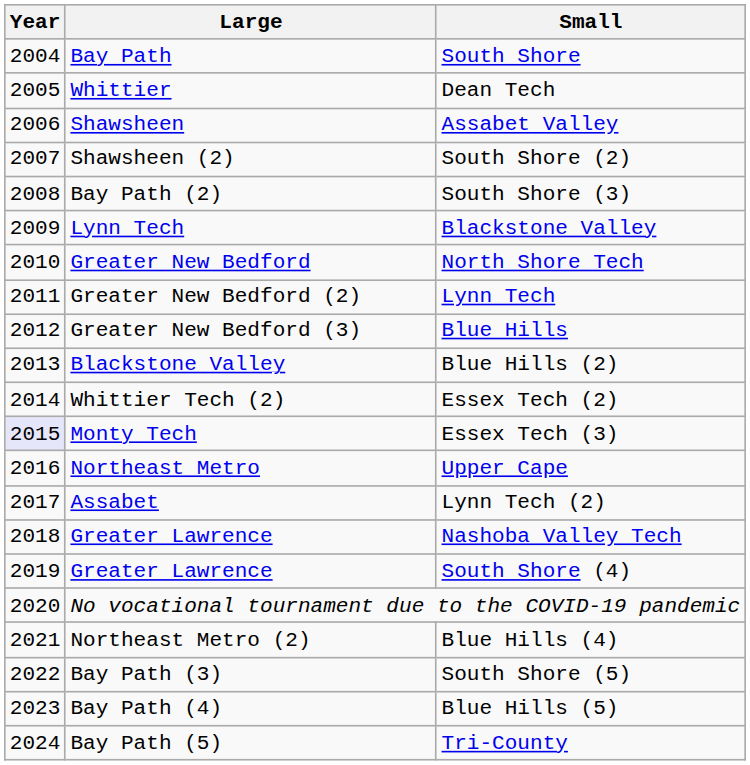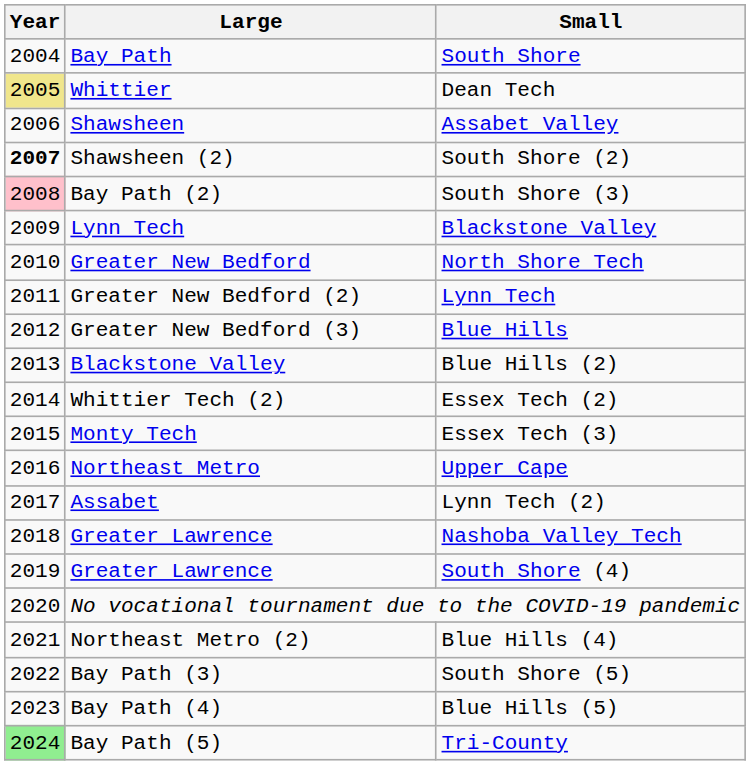(35, 91) no background -> (35, 91) khaki background
(35, 159) normal -> (35, 159) bold
(35, 194) no background -> (35, 194) pink background
(35, 434) lavender background -> (35, 434) no background
(35, 743) no background -> (35, 743) lightgreen background
